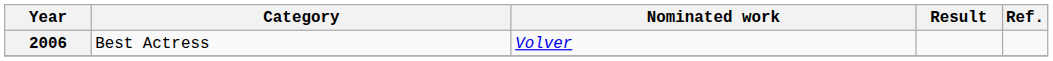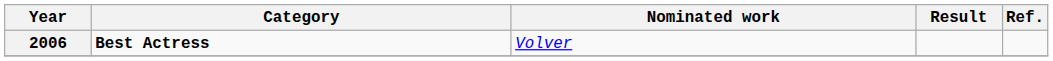(152, 43) normal -> (152, 43) bold
